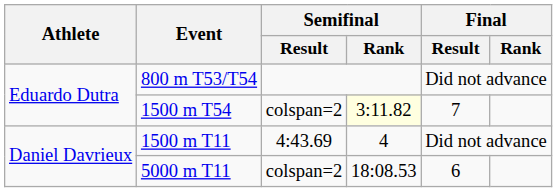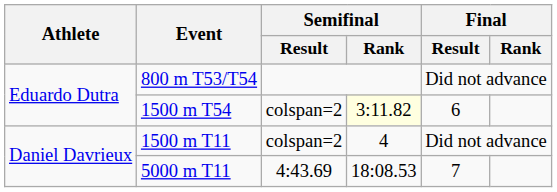(456, 110) 7 -> (456, 110) 6
(304, 141) 4:43.69 -> (304, 141) colspan=2
(304, 171) colspan=2 -> (304, 171) 4:43.69
(456, 171) 6 -> (456, 171) 7
